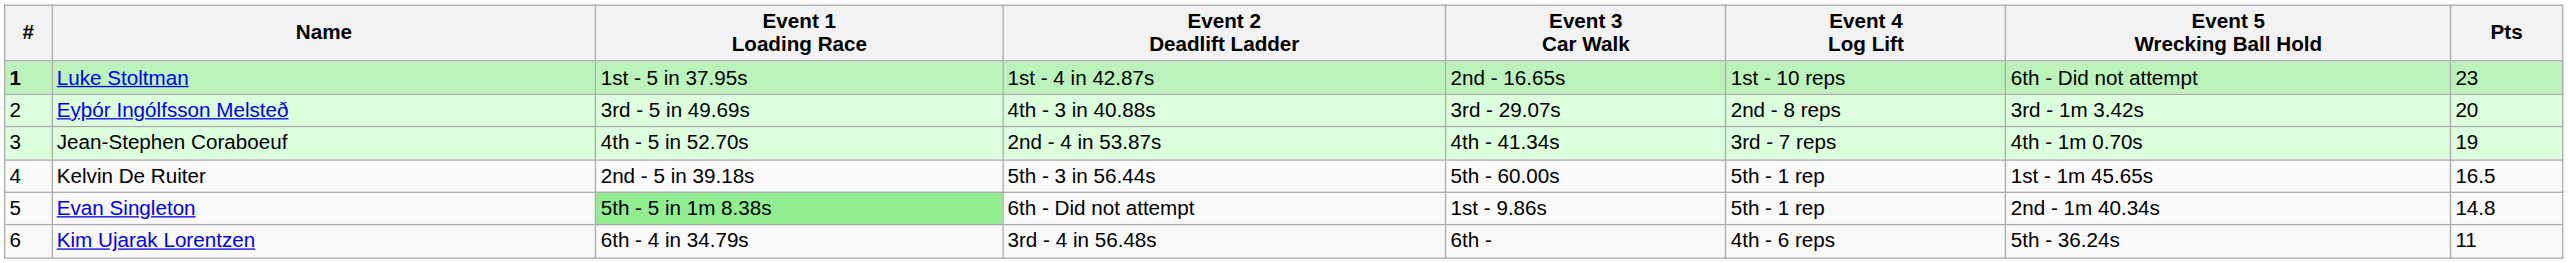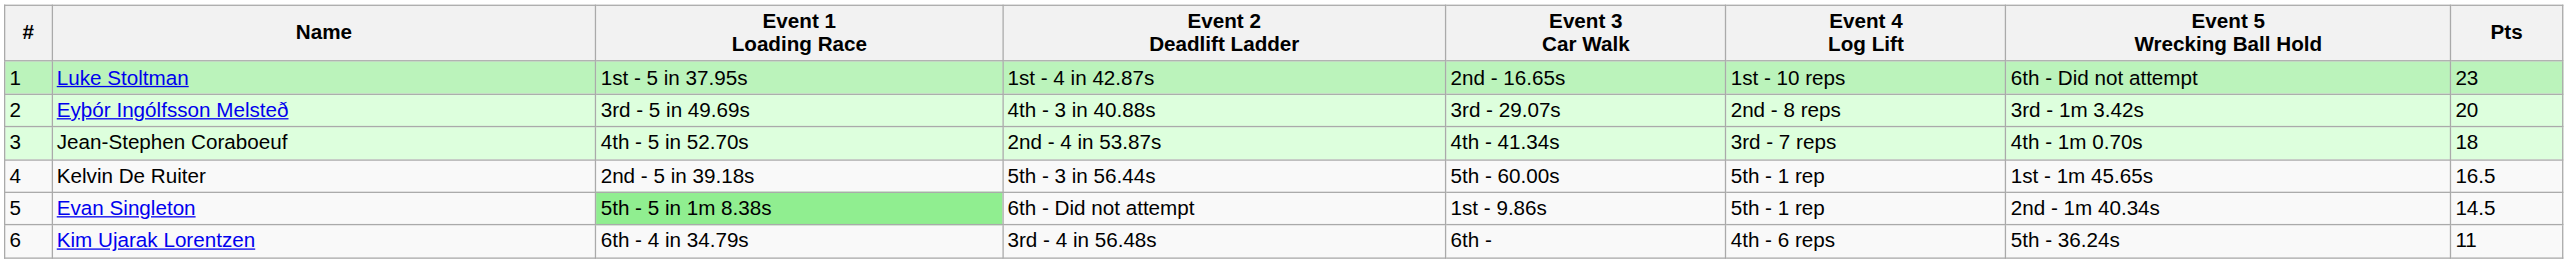(15, 77) bold -> (15, 77) normal
(2467, 142) 19 -> (2467, 142) 18
(2475, 208) 14.8 -> (2475, 208) 14.5
